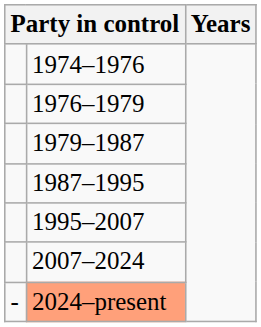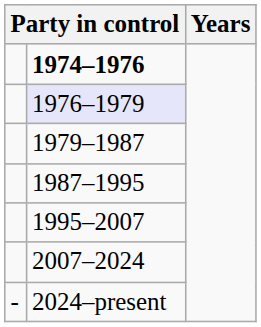(88, 63) normal -> (88, 63) bold
(88, 103) no background -> (88, 103) lavender background
(99, 301) lightsalmon background -> (99, 301) no background
